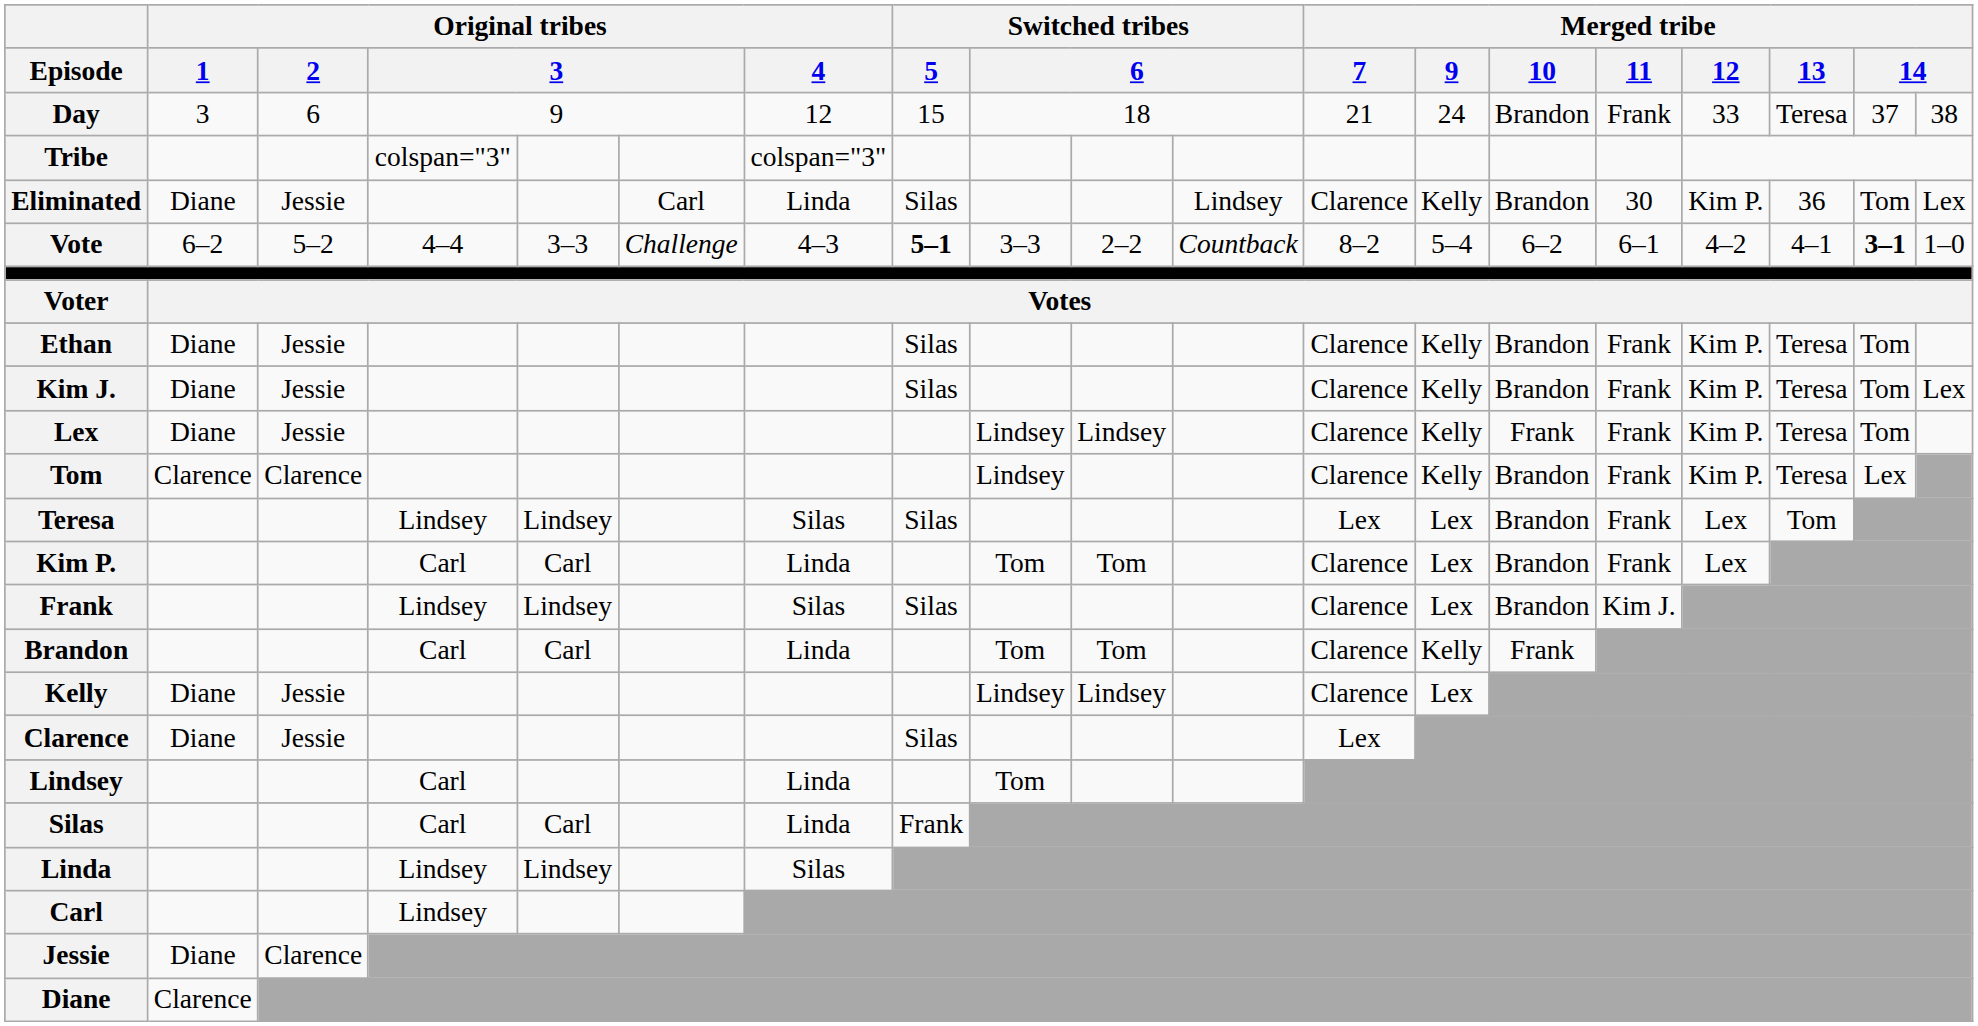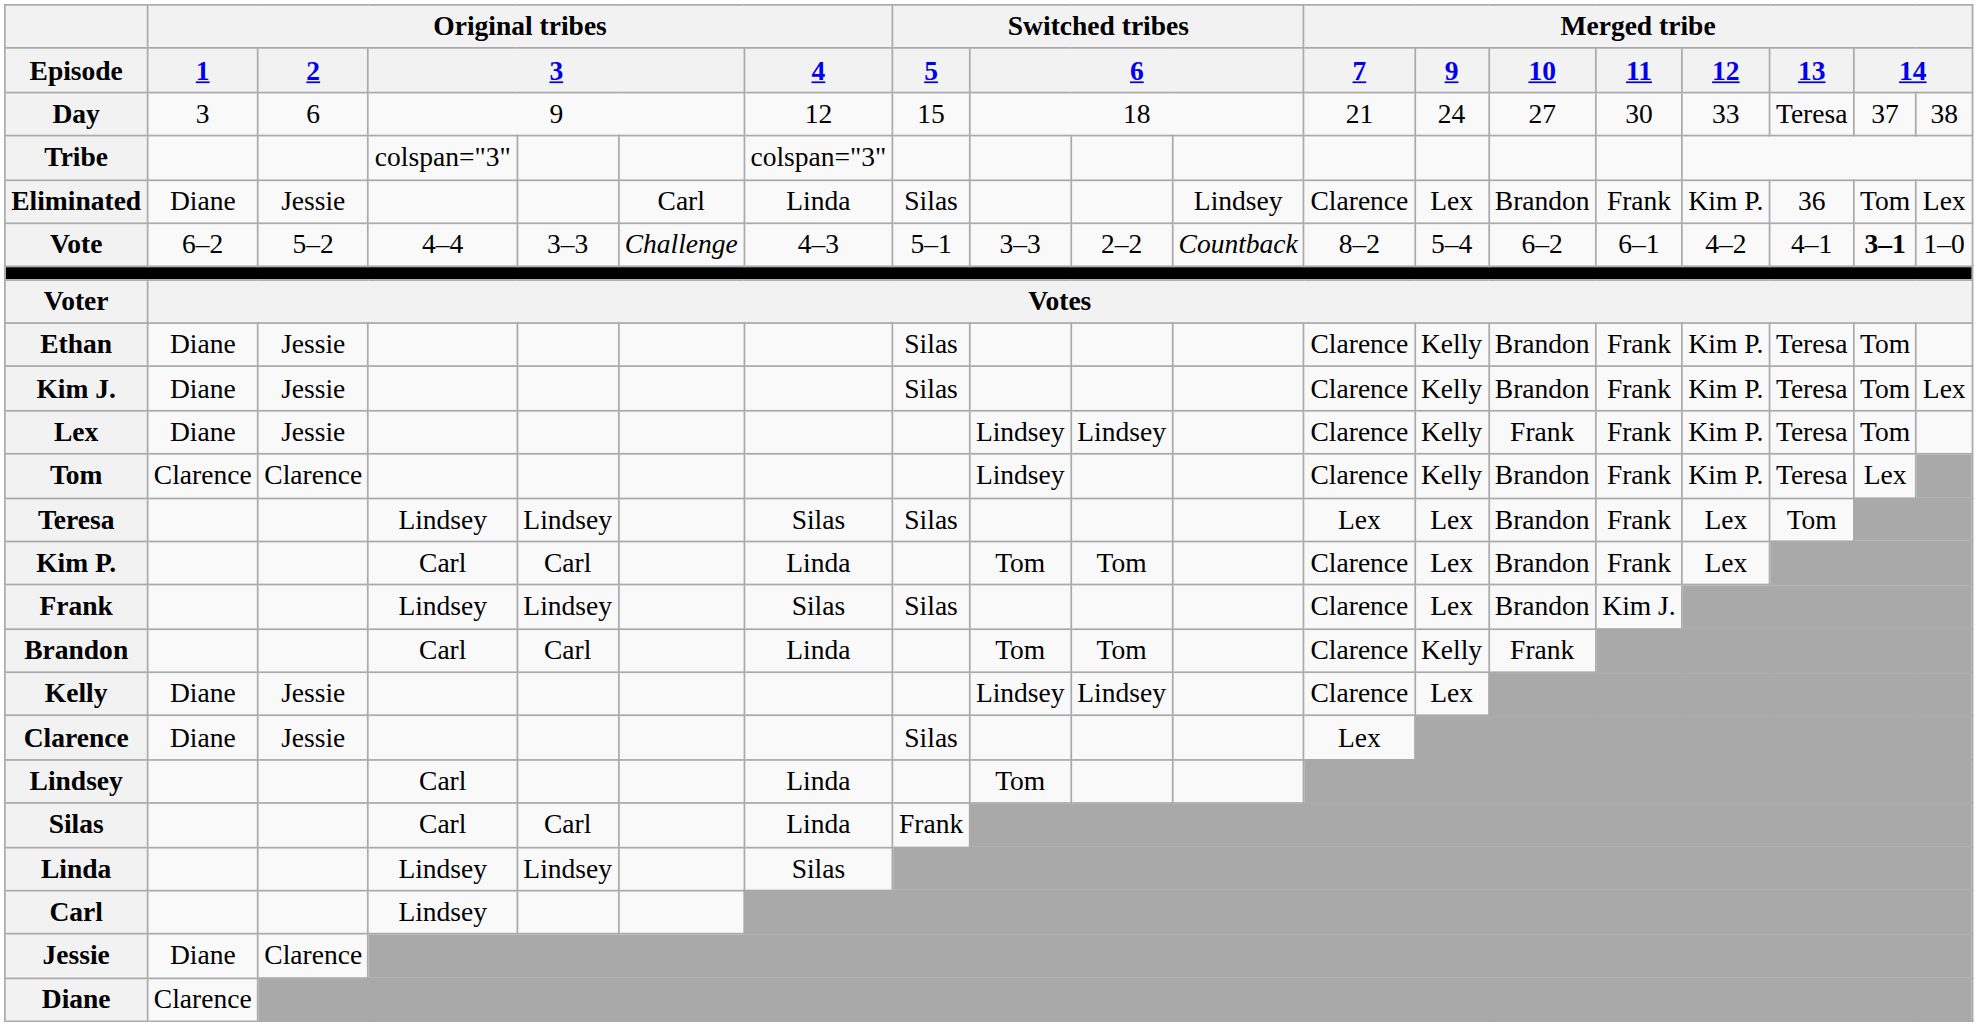(1542, 113) Brandon -> (1542, 113) 27
(1639, 113) Frank -> (1639, 113) 30
(1452, 200) Kelly -> (1452, 200) Lex
(1639, 200) 30 -> (1639, 200) Frank
(931, 244) bold -> (931, 244) normal
